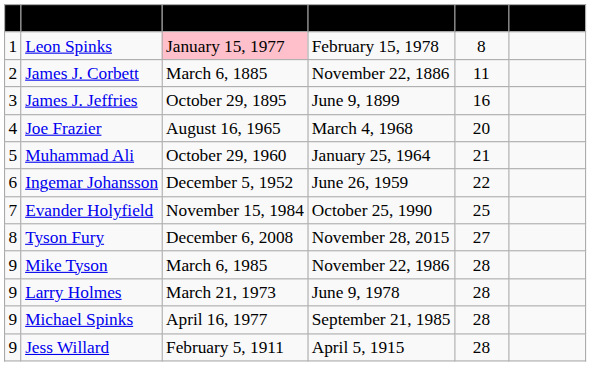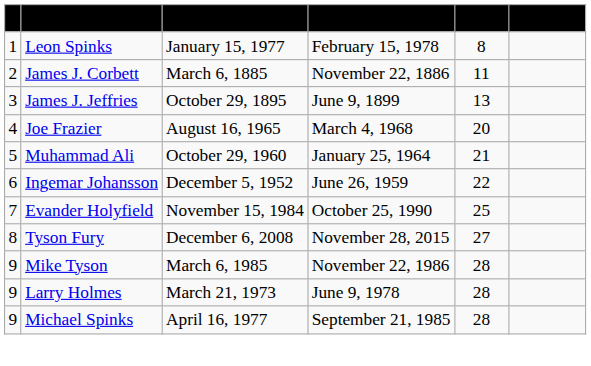(225, 45) pink background -> (225, 45) no background
(481, 100) 16 -> (481, 100) 13
- row: (67, 347)
